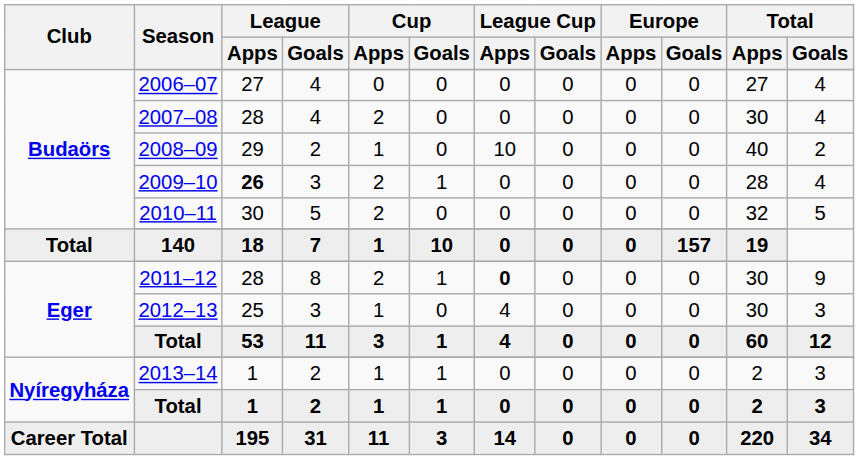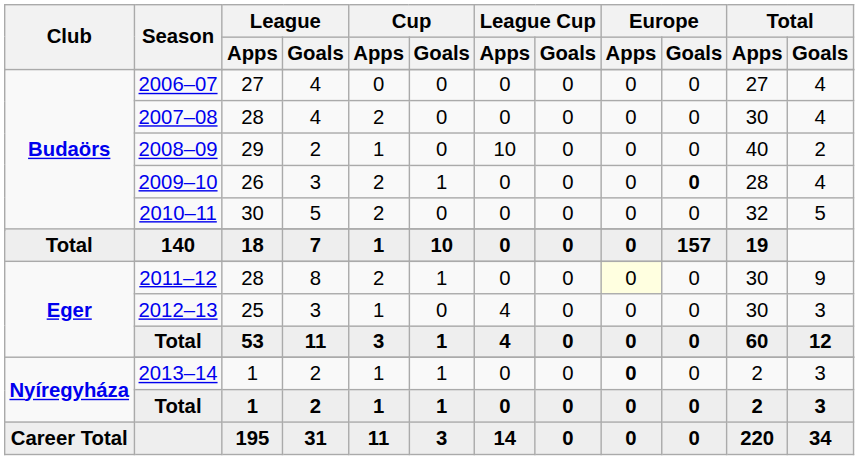(252, 182) bold -> (252, 182) normal
(694, 182) normal -> (694, 182) bold
(505, 278) bold -> (505, 278) normal
(631, 278) no background -> (631, 278) lightyellow background
(631, 374) normal -> (631, 374) bold
